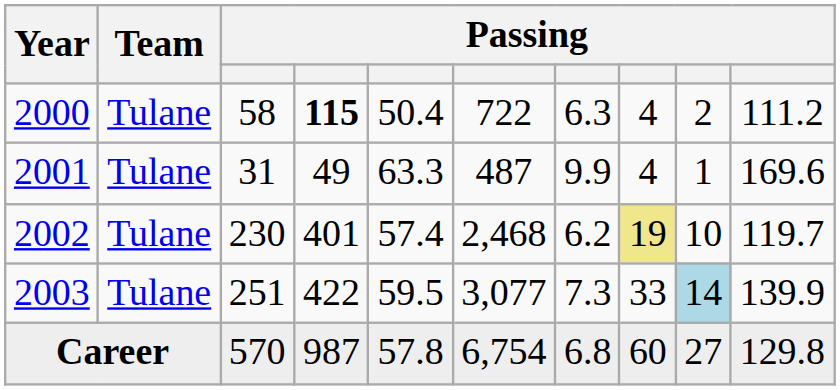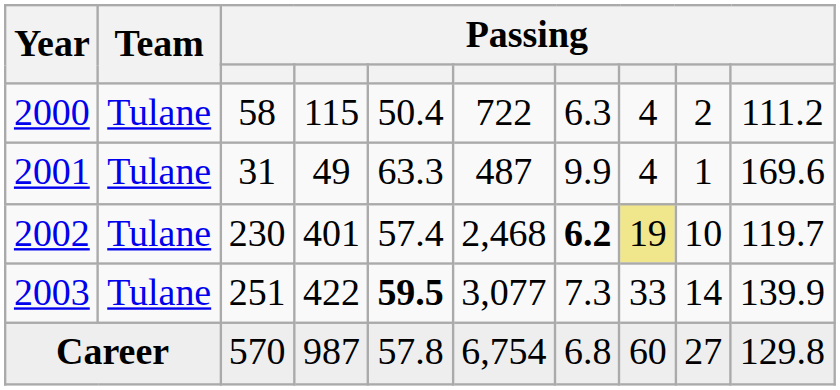(331, 112) bold -> (331, 112) normal
(588, 232) normal -> (588, 232) bold
(411, 292) normal -> (411, 292) bold
(703, 292) lightblue background -> (703, 292) no background
